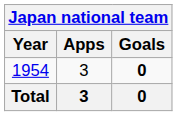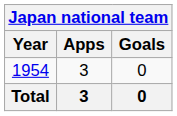(142, 70) bold -> (142, 70) normal
